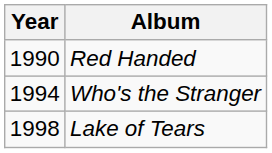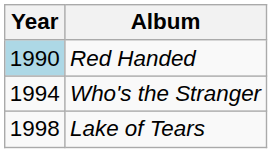(35, 57) no background -> (35, 57) lightblue background
